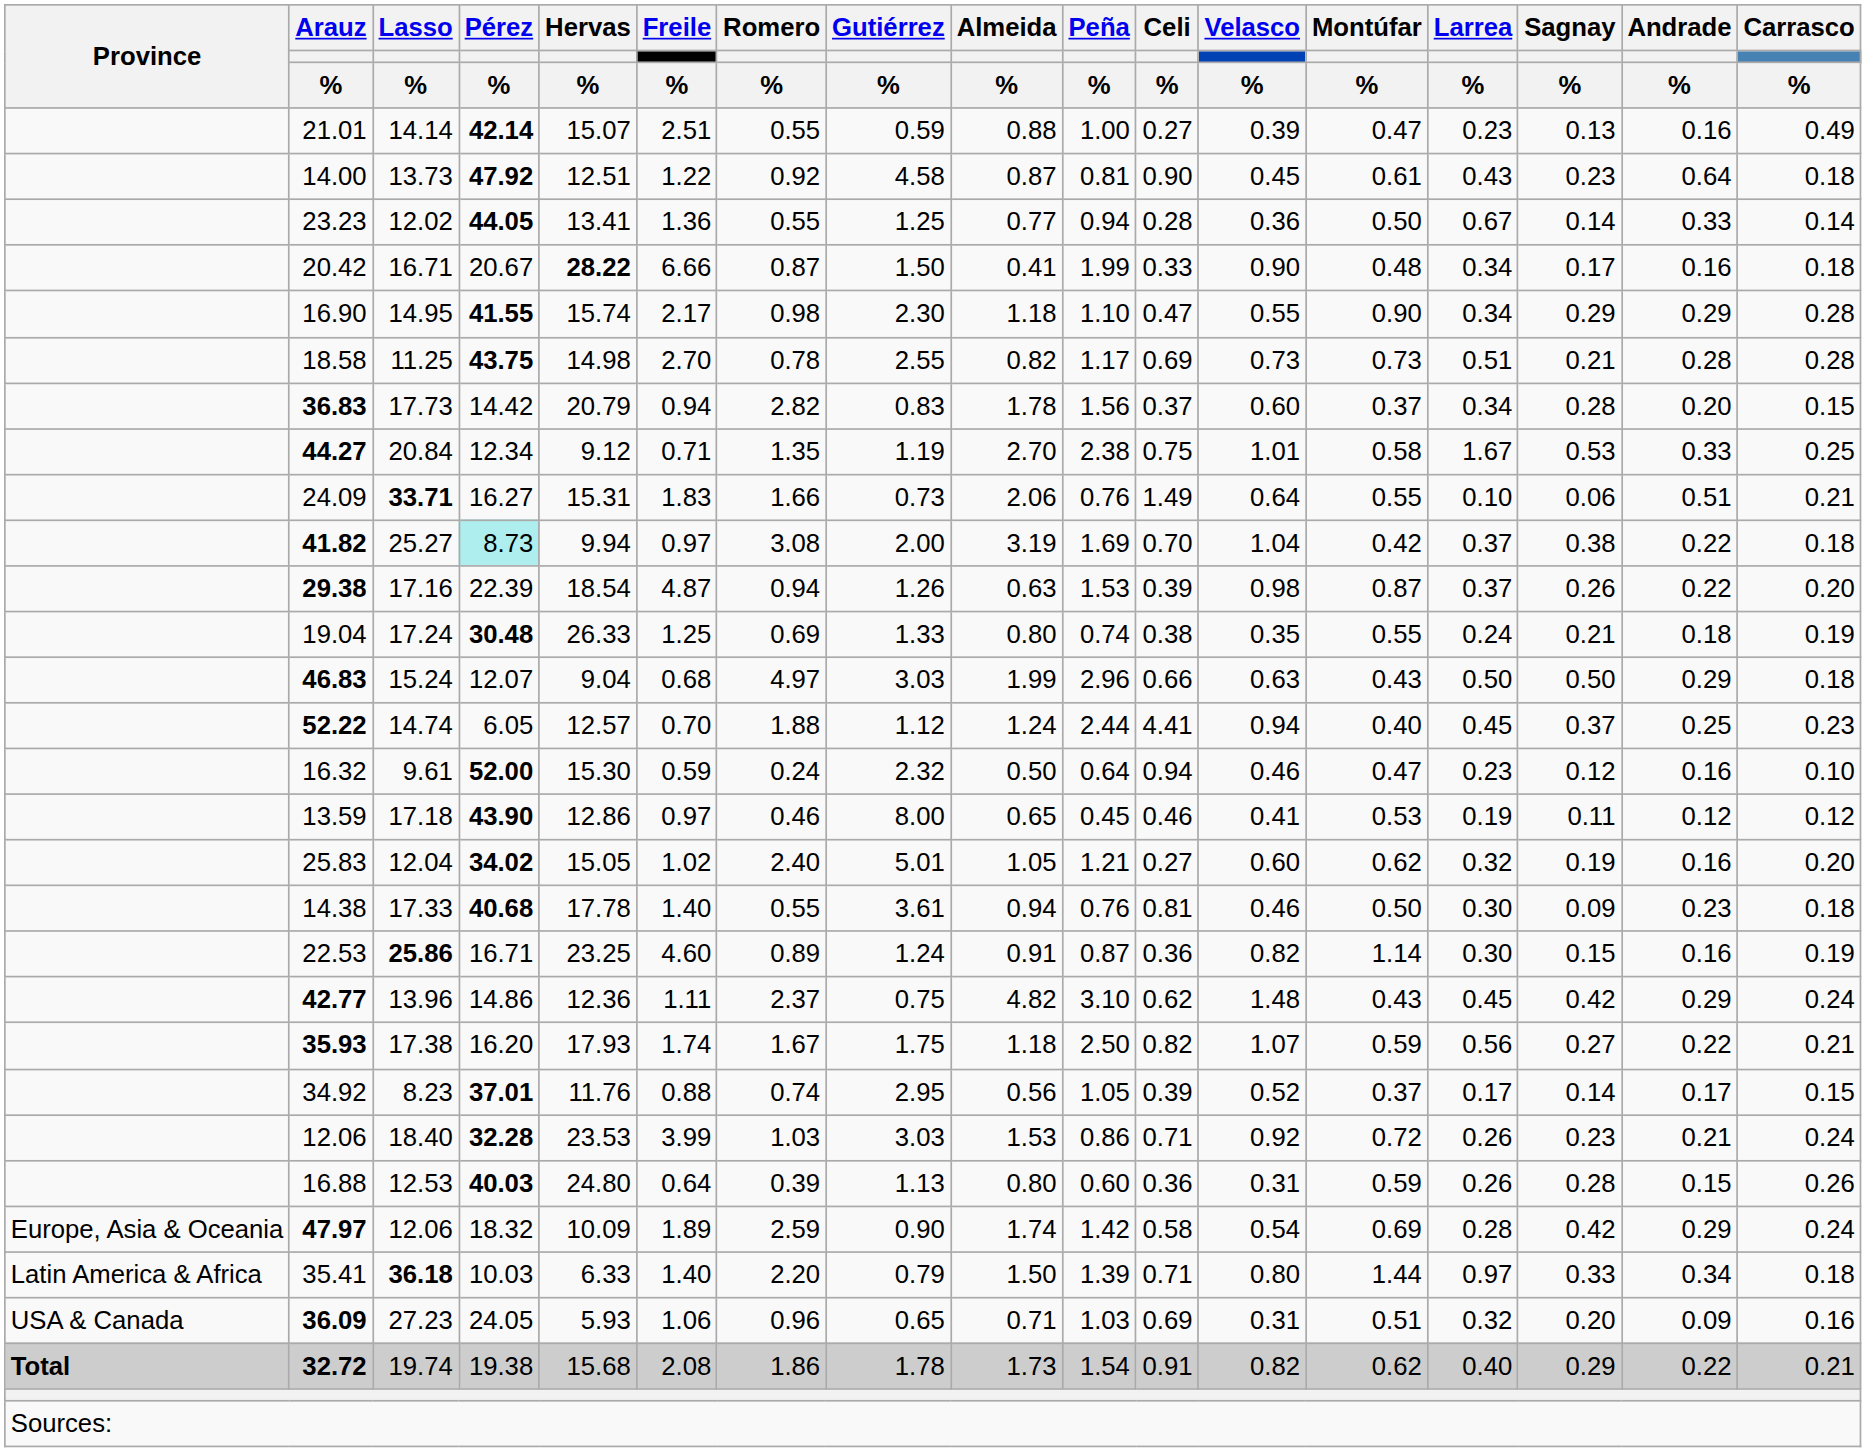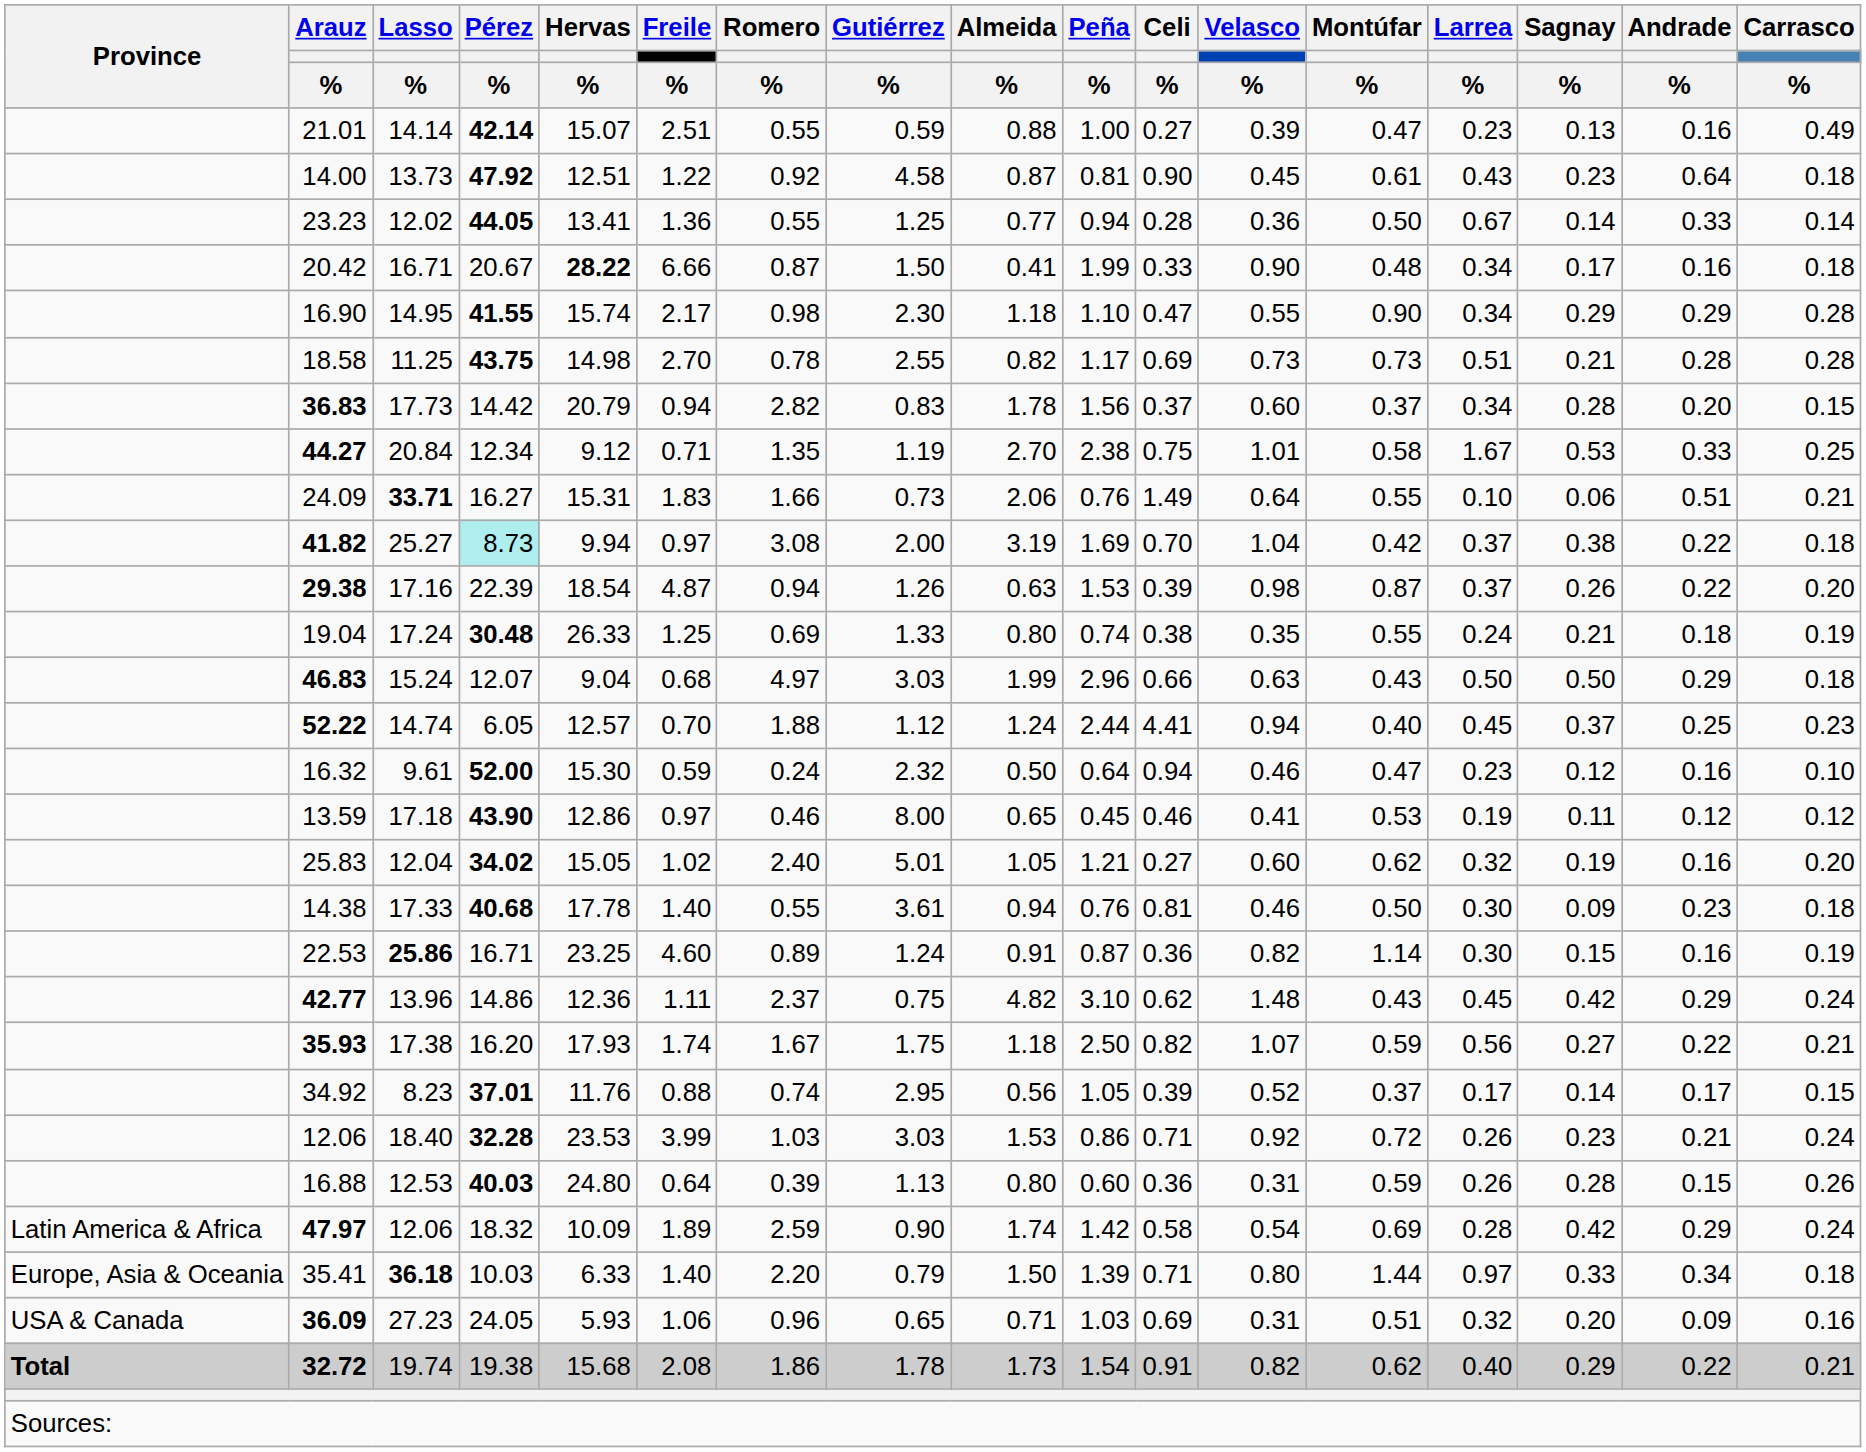(147, 1228) Europe, Asia & Oceania -> (136, 1228) Latin America & Africa
(136, 1274) Latin America & Africa -> (147, 1274) Europe, Asia & Oceania
